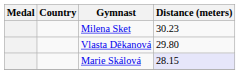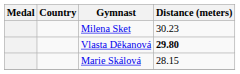(167, 45) normal -> (167, 45) bold
(167, 61) lavender background -> (167, 61) no background
